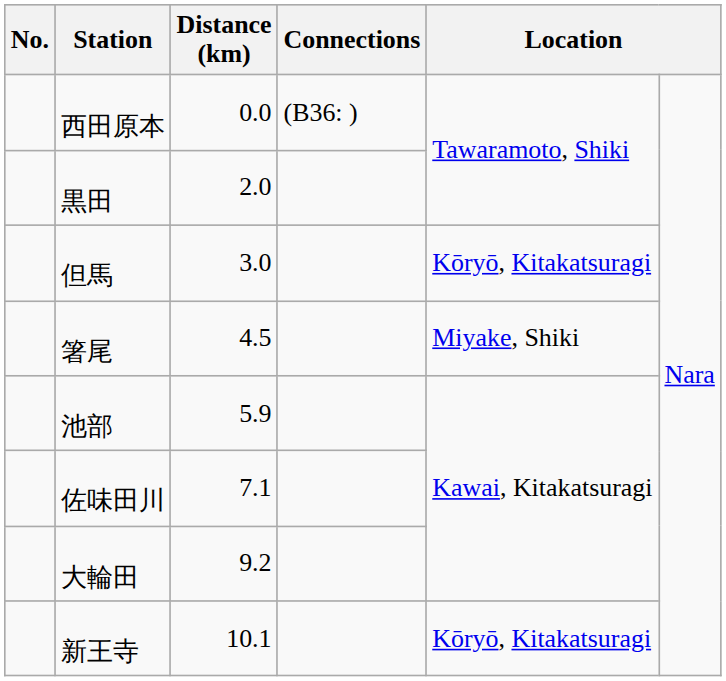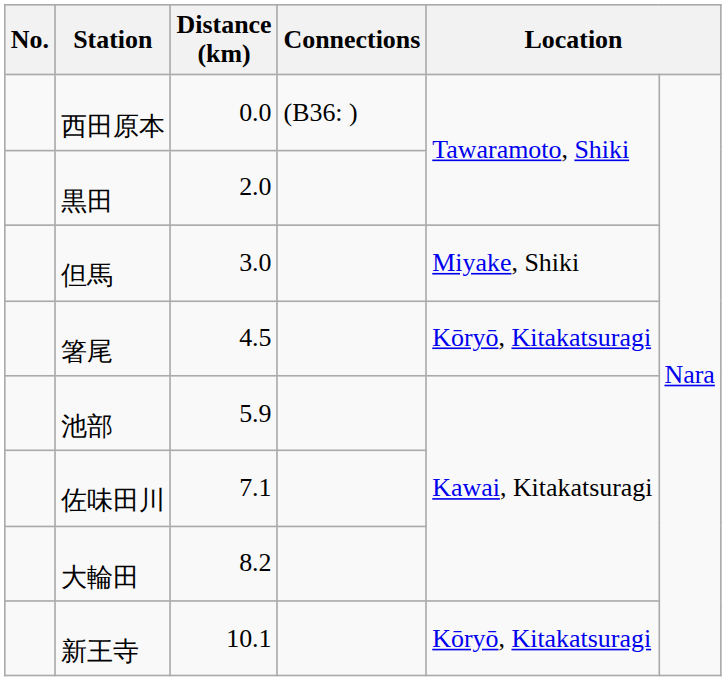(542, 262) Kōryō, Kitakatsuragi -> (506, 262) Miyake, Shiki
(506, 337) Miyake, Shiki -> (542, 337) Kōryō, Kitakatsuragi
(255, 563) 9.2 -> (255, 563) 8.2
